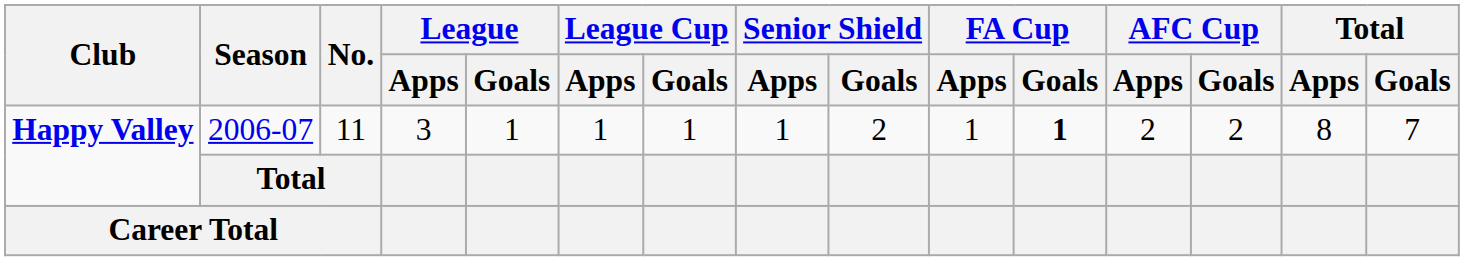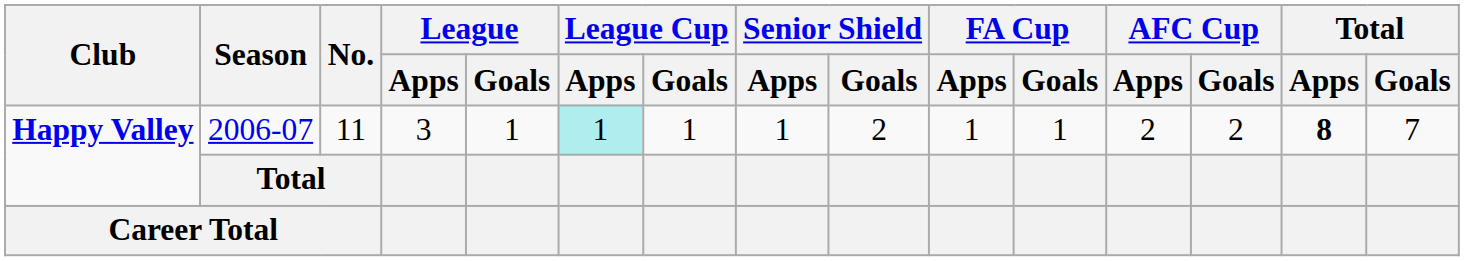(600, 129) no background -> (600, 129) paleturquoise background
(1060, 129) bold -> (1060, 129) normal
(1324, 129) normal -> (1324, 129) bold
